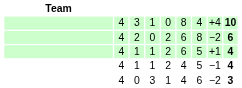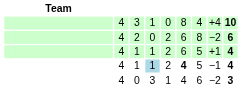(152, 66) no background -> (152, 66) lightblue background
(184, 66) normal -> (184, 66) bold
